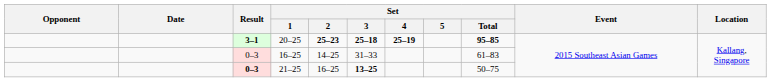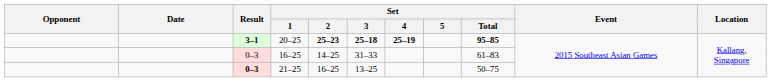(366, 70) bold -> (366, 70) normal
